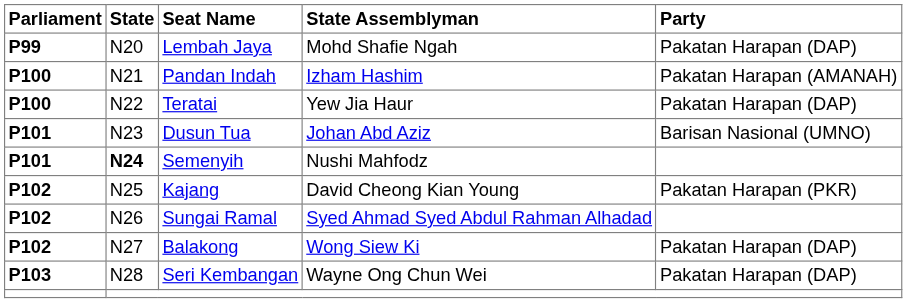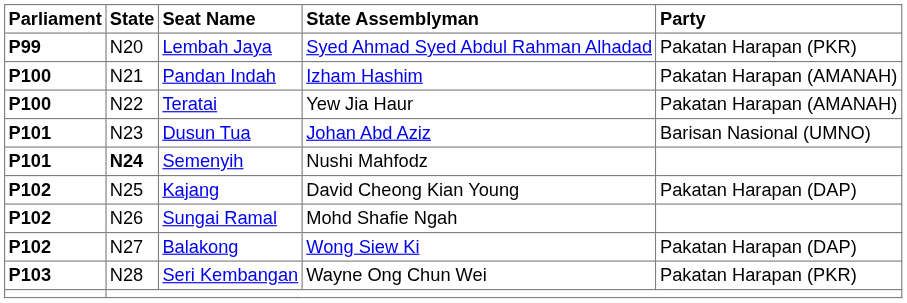(382, 47) Mohd Shafie Ngah -> (479, 47) Syed Ahmad Syed Abdul Rahman Alhadad
(758, 47) Pakatan Harapan (DAP) -> (758, 47) Pakatan Harapan (PKR)
(758, 104) Pakatan Harapan (DAP) -> (779, 104) Pakatan Harapan (AMANAH)
(758, 189) Pakatan Harapan (PKR) -> (758, 189) Pakatan Harapan (DAP)
(479, 218) Syed Ahmad Syed Abdul Rahman Alhadad -> (382, 218) Mohd Shafie Ngah
(758, 275) Pakatan Harapan (DAP) -> (758, 275) Pakatan Harapan (PKR)
